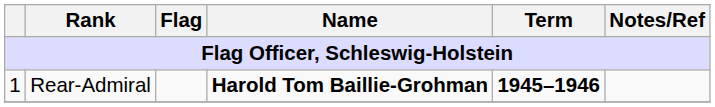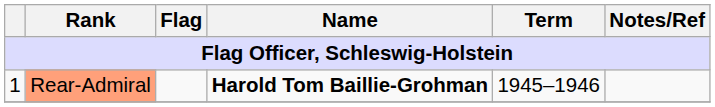(91, 85) no background -> (91, 85) lightsalmon background
(549, 85) bold -> (549, 85) normal
